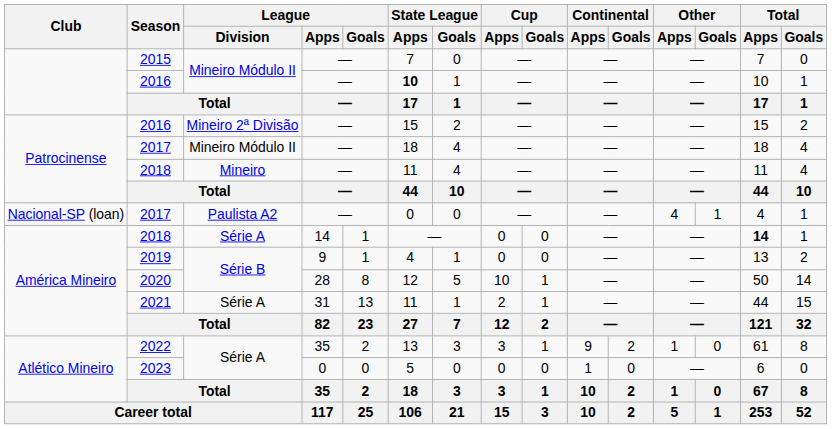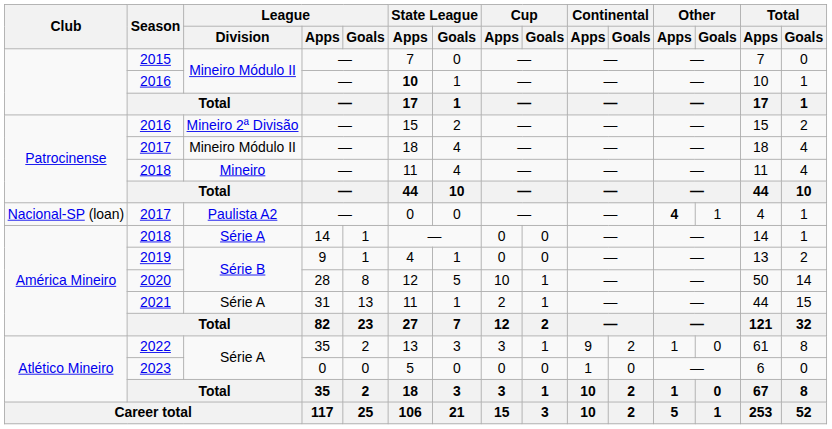(674, 214) normal -> (674, 214) bold
(761, 236) bold -> (761, 236) normal
